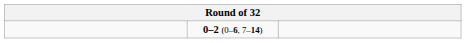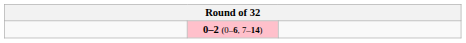(233, 29) no background -> (233, 29) pink background
